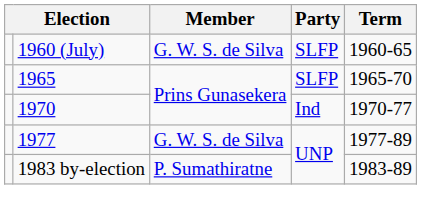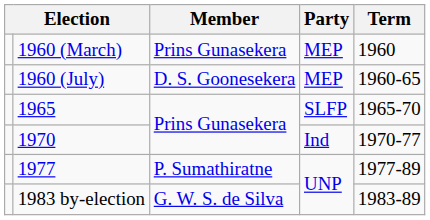+ row: (70, 49)
(219, 49) G. W. S. de Silva -> (225, 79) D. S. Goonesekera
(317, 49) SLFP -> (323, 79) MEP
(219, 139) G. W. S. de Silva -> (213, 169) P. Sumathiratne
(213, 169) P. Sumathiratne -> (219, 199) G. W. S. de Silva
